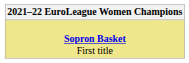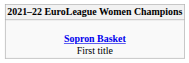(95, 44) khaki background -> (95, 44) no background
